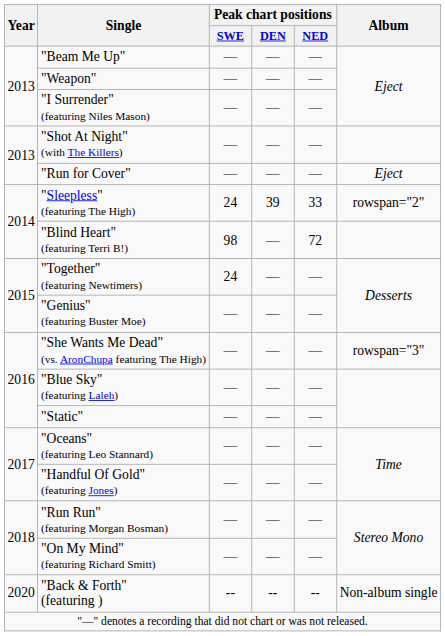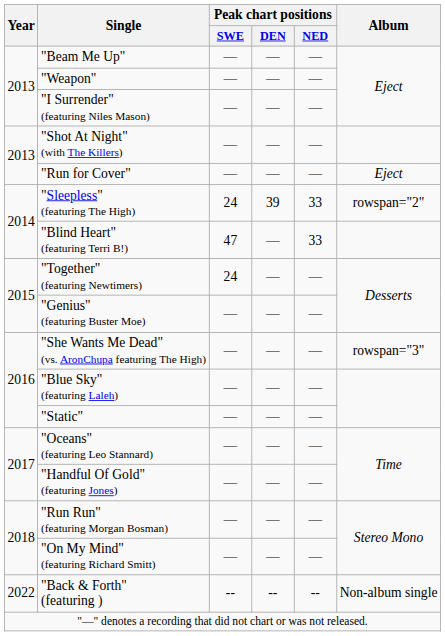(230, 240) 98 -> (230, 240) 47
(315, 240) 72 -> (315, 240) 33
(21, 593) 2020 -> (21, 593) 2022
